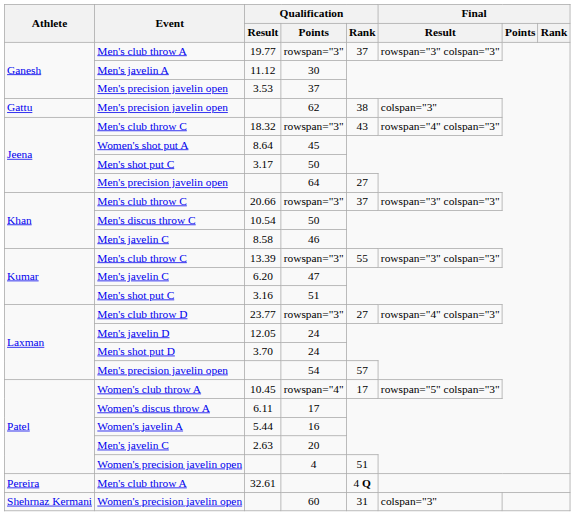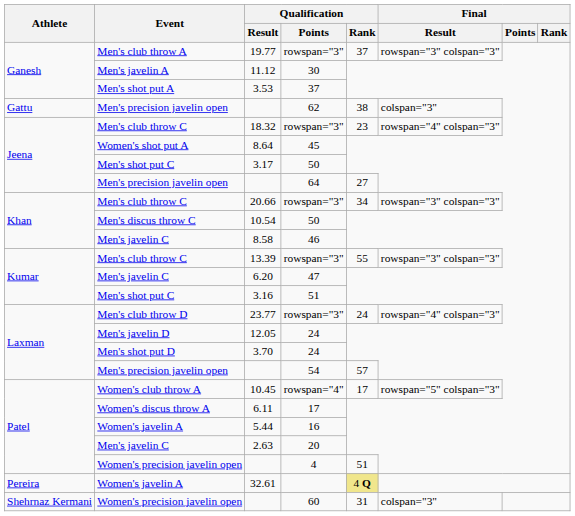(163, 89) Men's precision javelin open -> (136, 89) Men's shot put A
(362, 126) 43 -> (362, 126) 23
(362, 201) 37 -> (362, 201) 34
(362, 314) 27 -> (362, 314) 24
(142, 483) Men's club throw A -> (140, 483) Women's javelin A
(362, 483) no background -> (362, 483) khaki background
